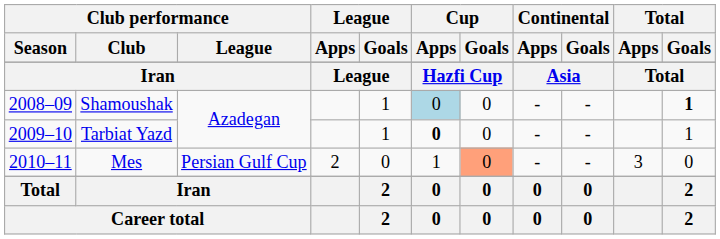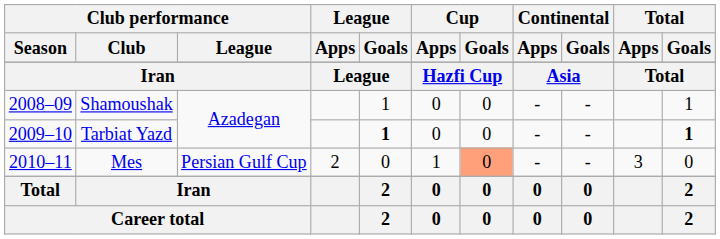(436, 104) lightblue background -> (436, 104) no background
(689, 104) bold -> (689, 104) normal
(386, 133) normal -> (386, 133) bold
(436, 133) bold -> (436, 133) normal
(689, 133) normal -> (689, 133) bold
